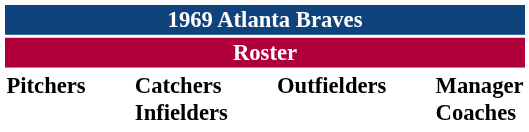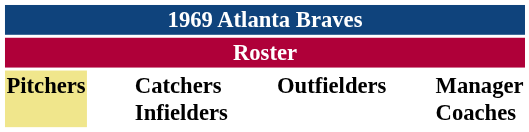(46, 85) no background -> (46, 85) khaki background
